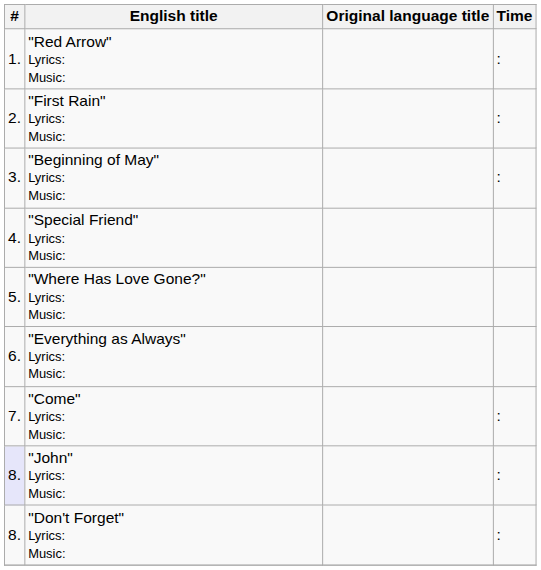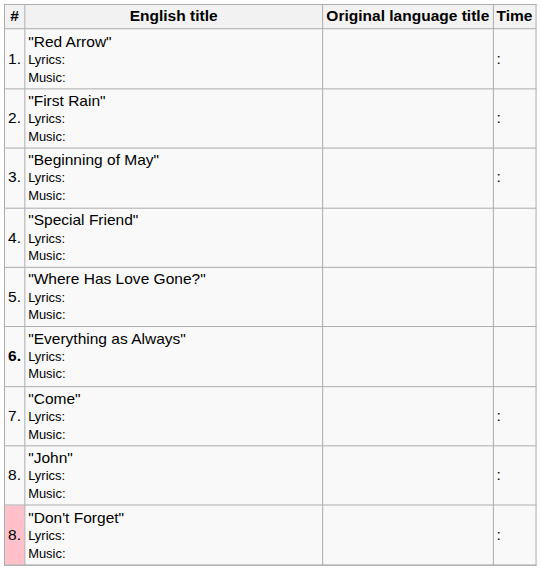(15, 356) normal -> (15, 356) bold
(15, 475) lavender background -> (15, 475) no background
(15, 535) no background -> (15, 535) pink background
